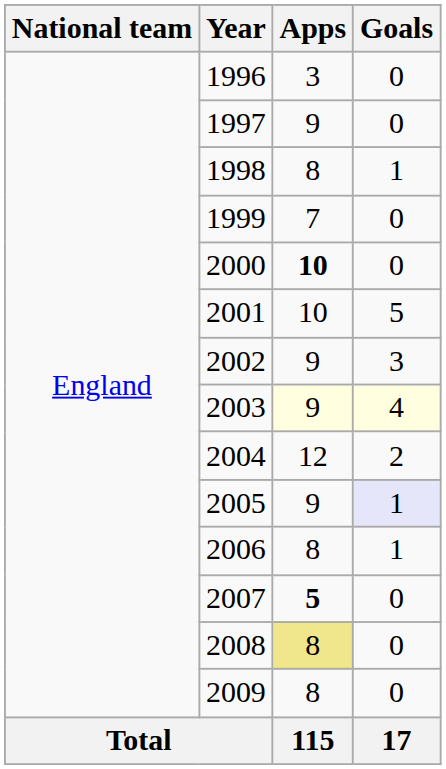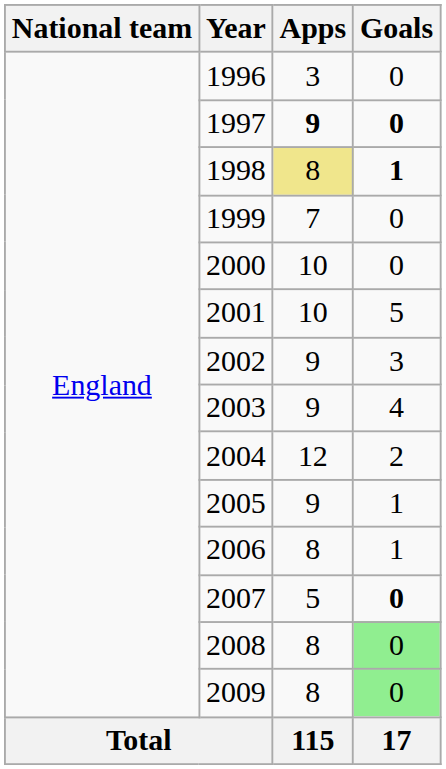(313, 123) normal -> (313, 123) bold
(396, 123) normal -> (396, 123) bold
(313, 170) no background -> (313, 170) khaki background
(396, 170) normal -> (396, 170) bold
(313, 265) bold -> (313, 265) normal
(313, 407) lightyellow background -> (313, 407) no background
(396, 407) lightyellow background -> (396, 407) no background
(396, 502) lavender background -> (396, 502) no background
(313, 597) bold -> (313, 597) normal
(396, 597) normal -> (396, 597) bold
(313, 645) khaki background -> (313, 645) no background
(396, 645) no background -> (396, 645) lightgreen background
(396, 692) no background -> (396, 692) lightgreen background
